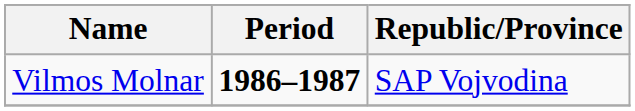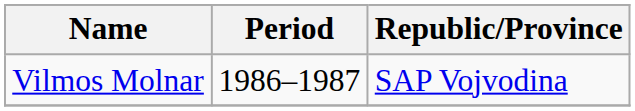(289, 79) bold -> (289, 79) normal
